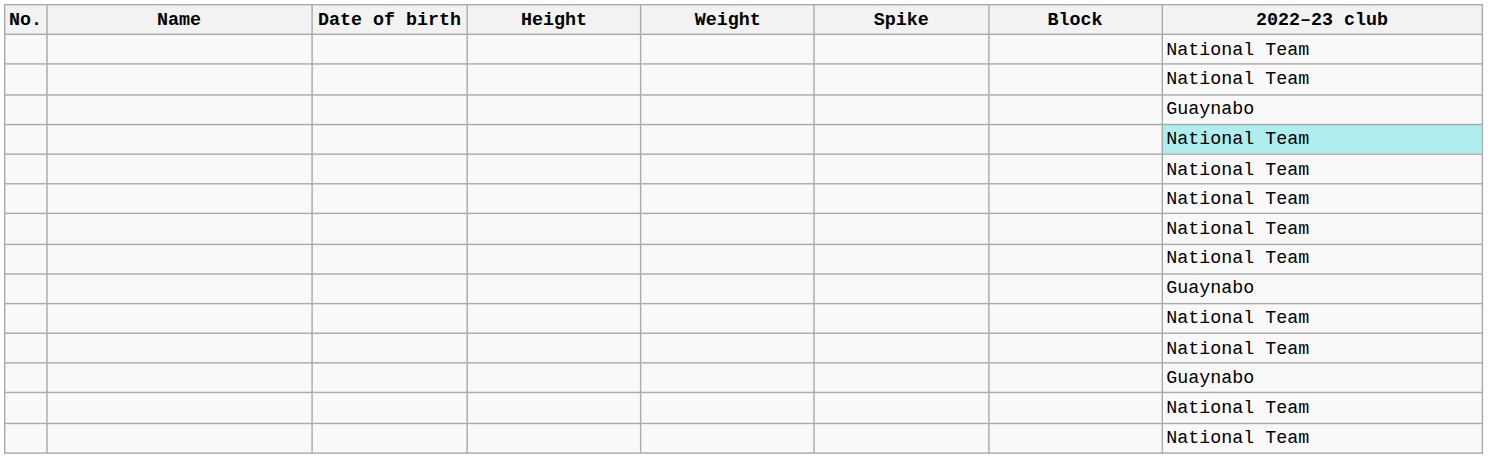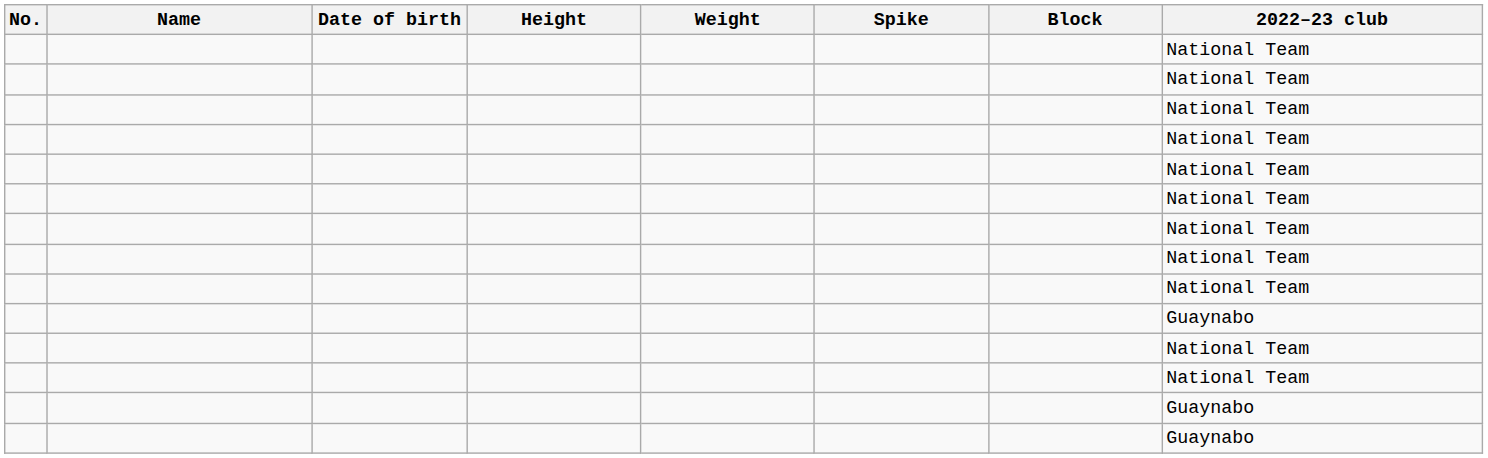(1210, 109) Guaynabo -> (1238, 109) National Team
(1238, 139) paleturquoise background -> (1238, 139) no background
(1210, 289) Guaynabo -> (1238, 289) National Team
(1238, 318) National Team -> (1210, 318) Guaynabo
(1210, 378) Guaynabo -> (1238, 378) National Team
(1238, 408) National Team -> (1210, 408) Guaynabo
(1238, 438) National Team -> (1210, 438) Guaynabo
